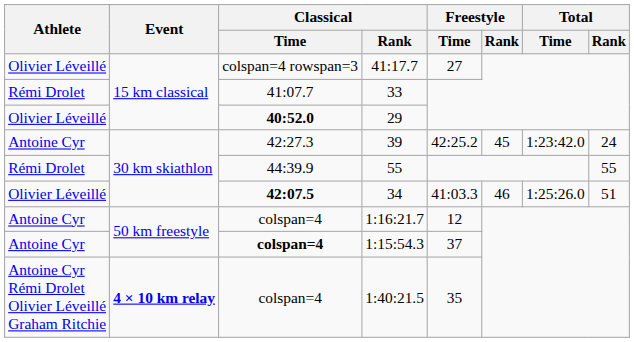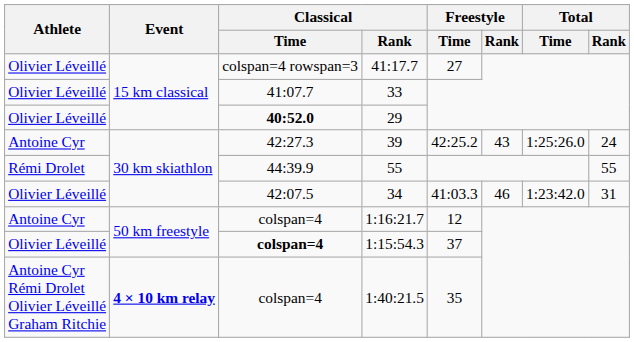(46, 92) Rémi Drolet -> (57, 92) Olivier Léveillé
(502, 143) 45 -> (502, 143) 43
(555, 143) 1:23:42.0 -> (555, 143) 1:25:26.0
(290, 194) bold -> (290, 194) normal
(555, 194) 1:25:26.0 -> (555, 194) 1:23:42.0
(609, 194) 51 -> (609, 194) 31
(46, 244) Antoine Cyr -> (57, 244) Olivier Léveillé
